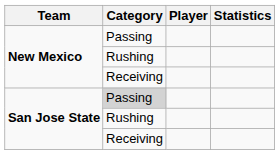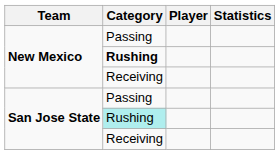(130, 56) normal -> (132, 56) bold
(129, 97) lightgrey background -> (129, 97) no background
(130, 118) no background -> (130, 118) paleturquoise background
